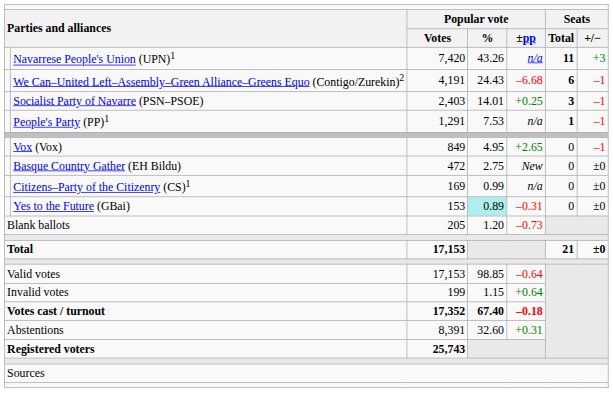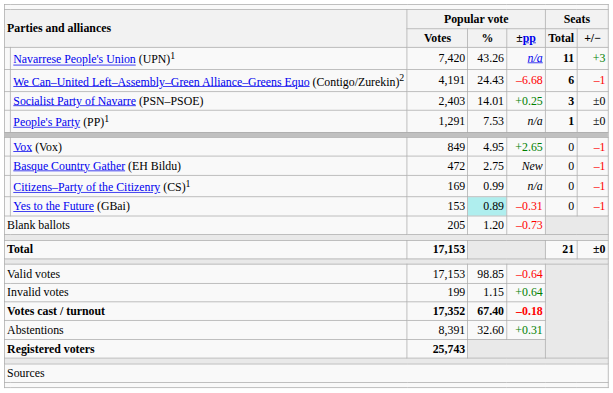(600, 100) –1 -> (599, 100) ±0
(600, 121) –1 -> (599, 121) ±0
(599, 165) ±0 -> (600, 165) –1
(599, 186) ±0 -> (600, 186) –1
(599, 206) ±0 -> (600, 206) –1
